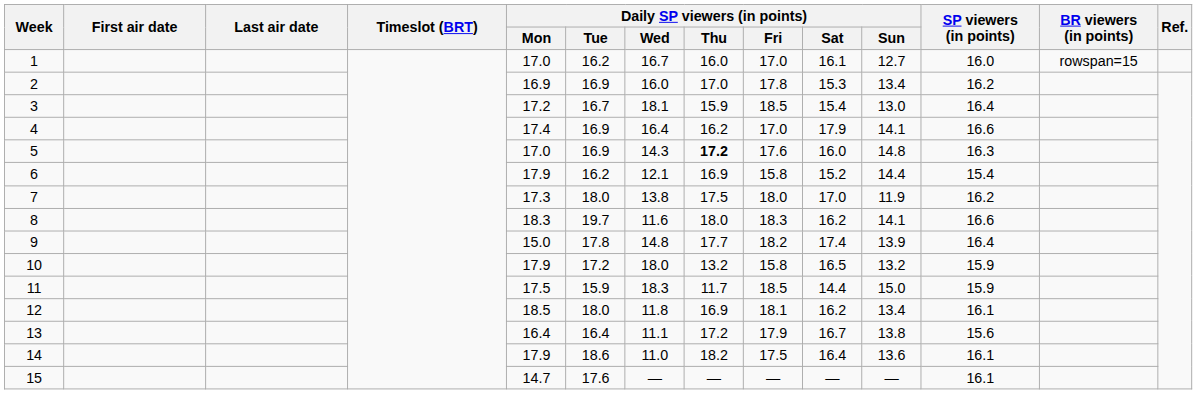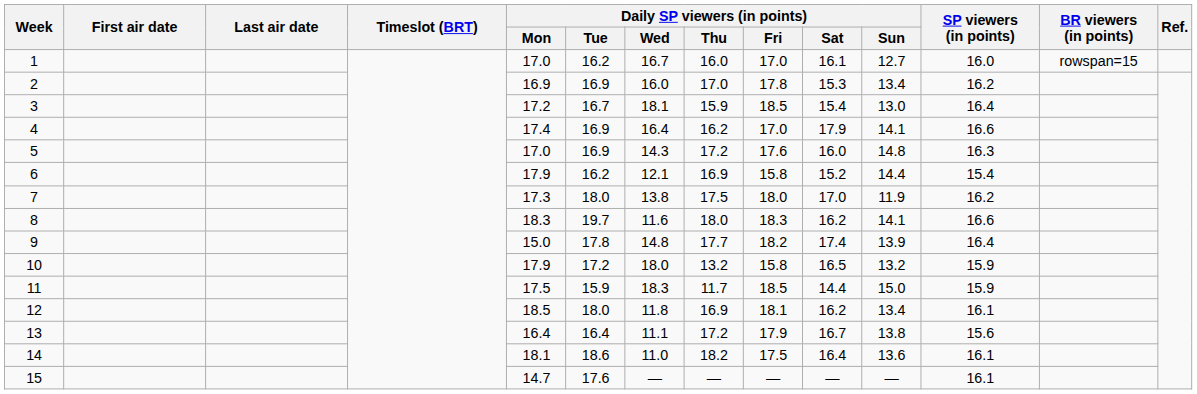(714, 152) bold -> (714, 152) normal
(536, 355) 17.9 -> (536, 355) 18.1
